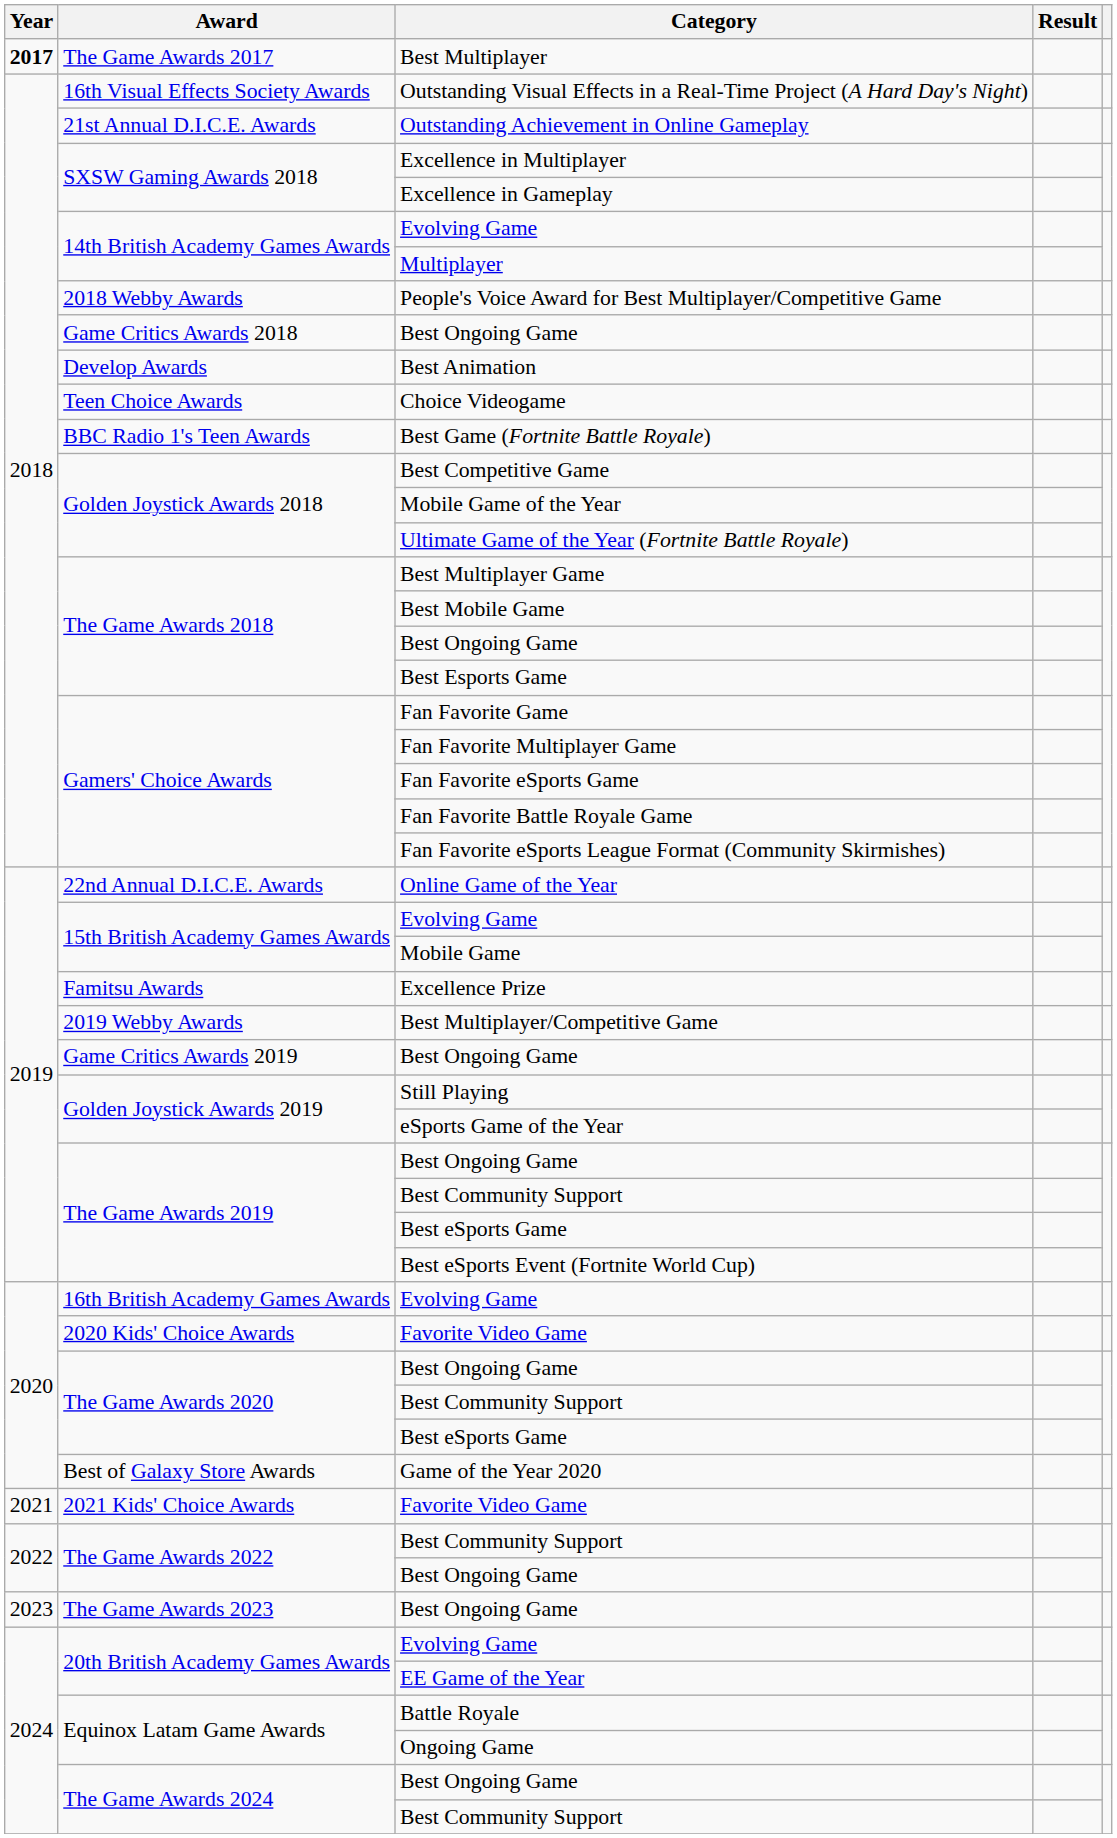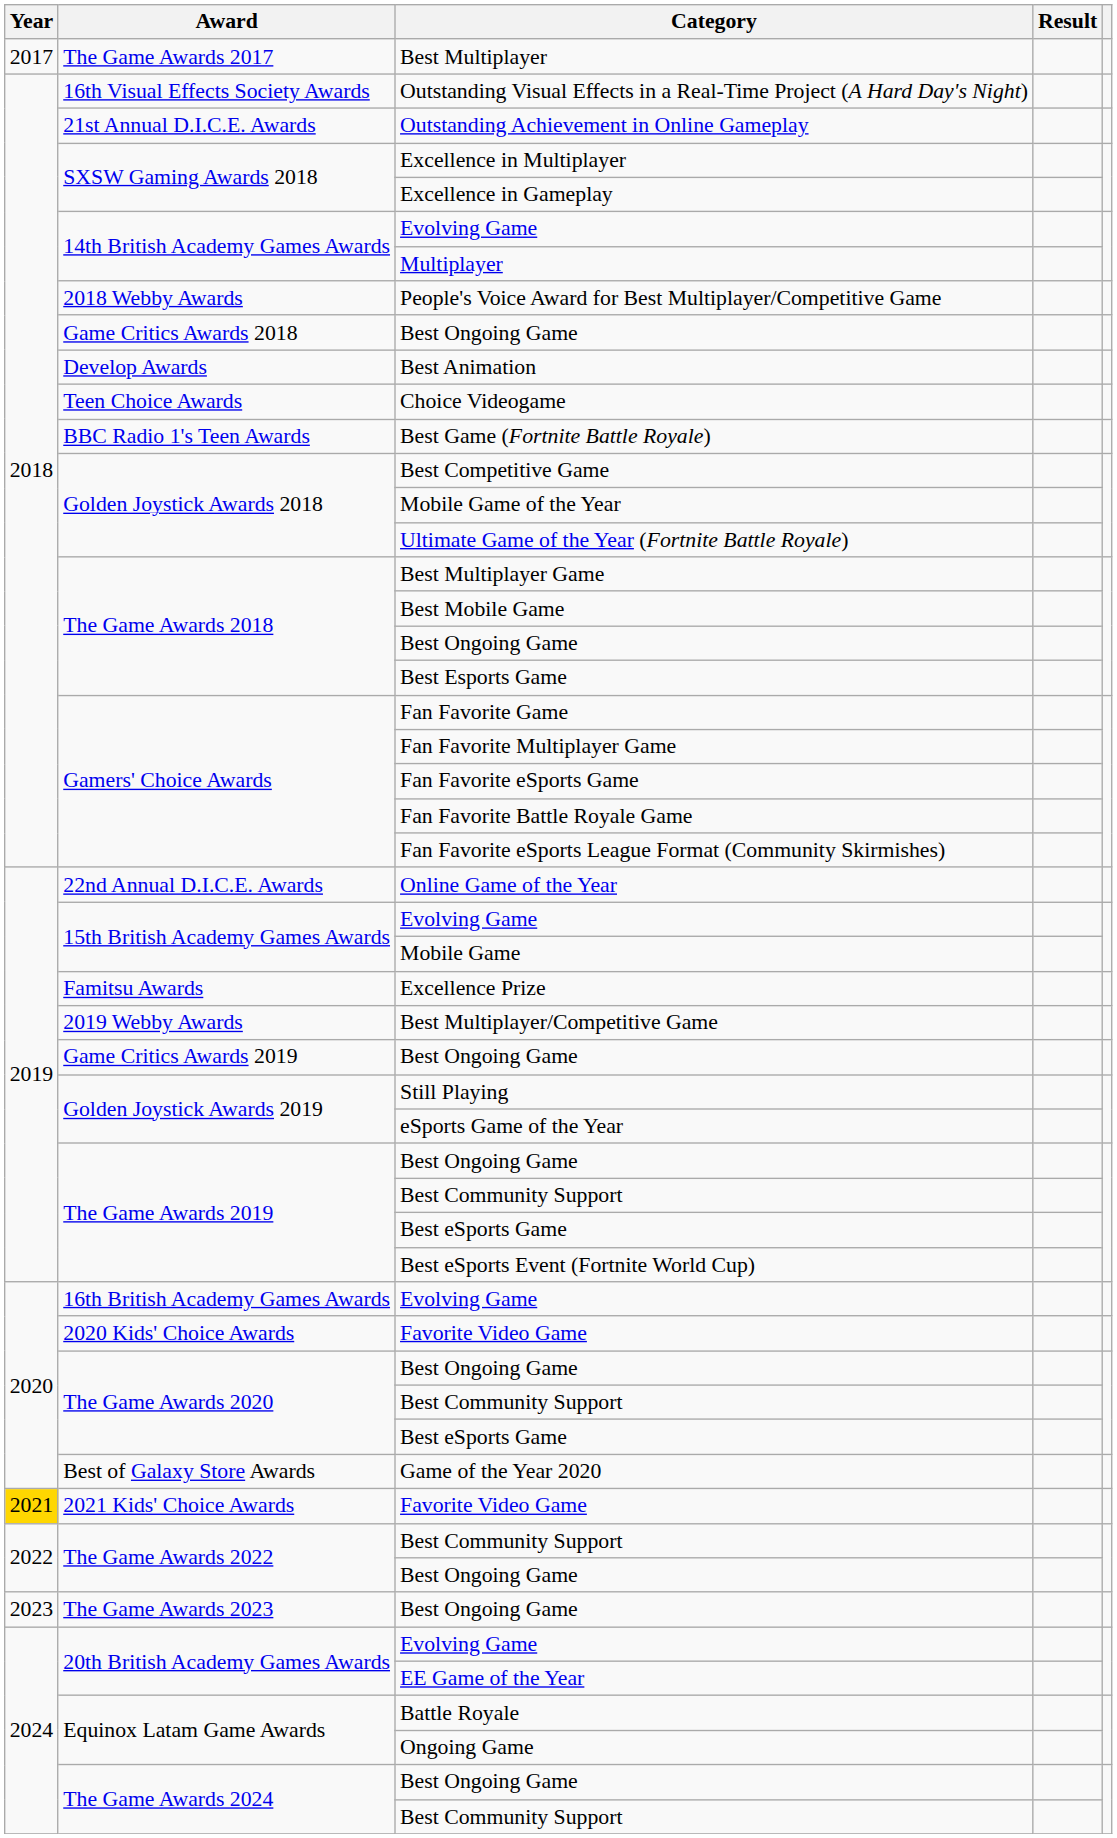(31, 56) bold -> (31, 56) normal
(31, 1505) no background -> (31, 1505) gold background
